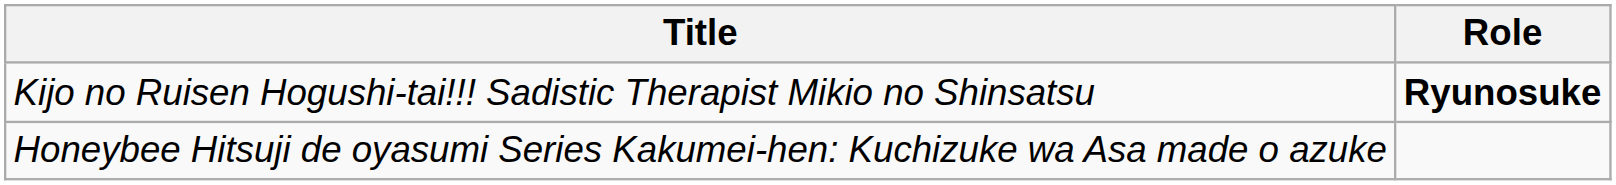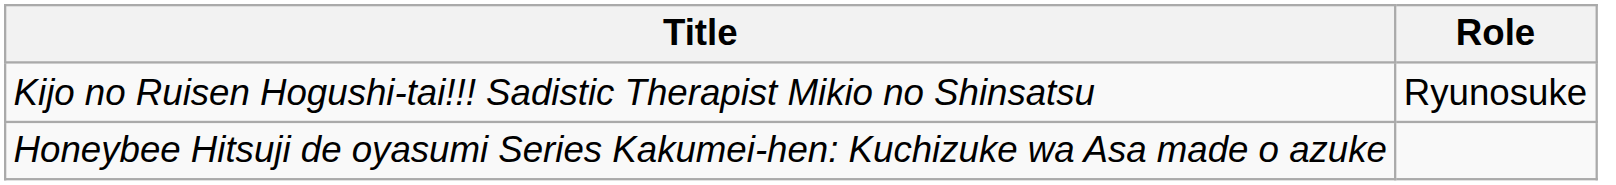(1503, 91) bold -> (1495, 91) normal
